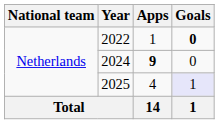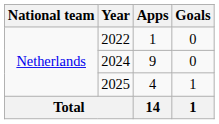(193, 38) bold -> (193, 38) normal
(153, 61) bold -> (153, 61) normal
(193, 84) lavender background -> (193, 84) no background
